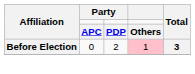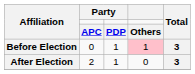(116, 46) 2 -> (116, 46) 1
+ row: (42, 62)
